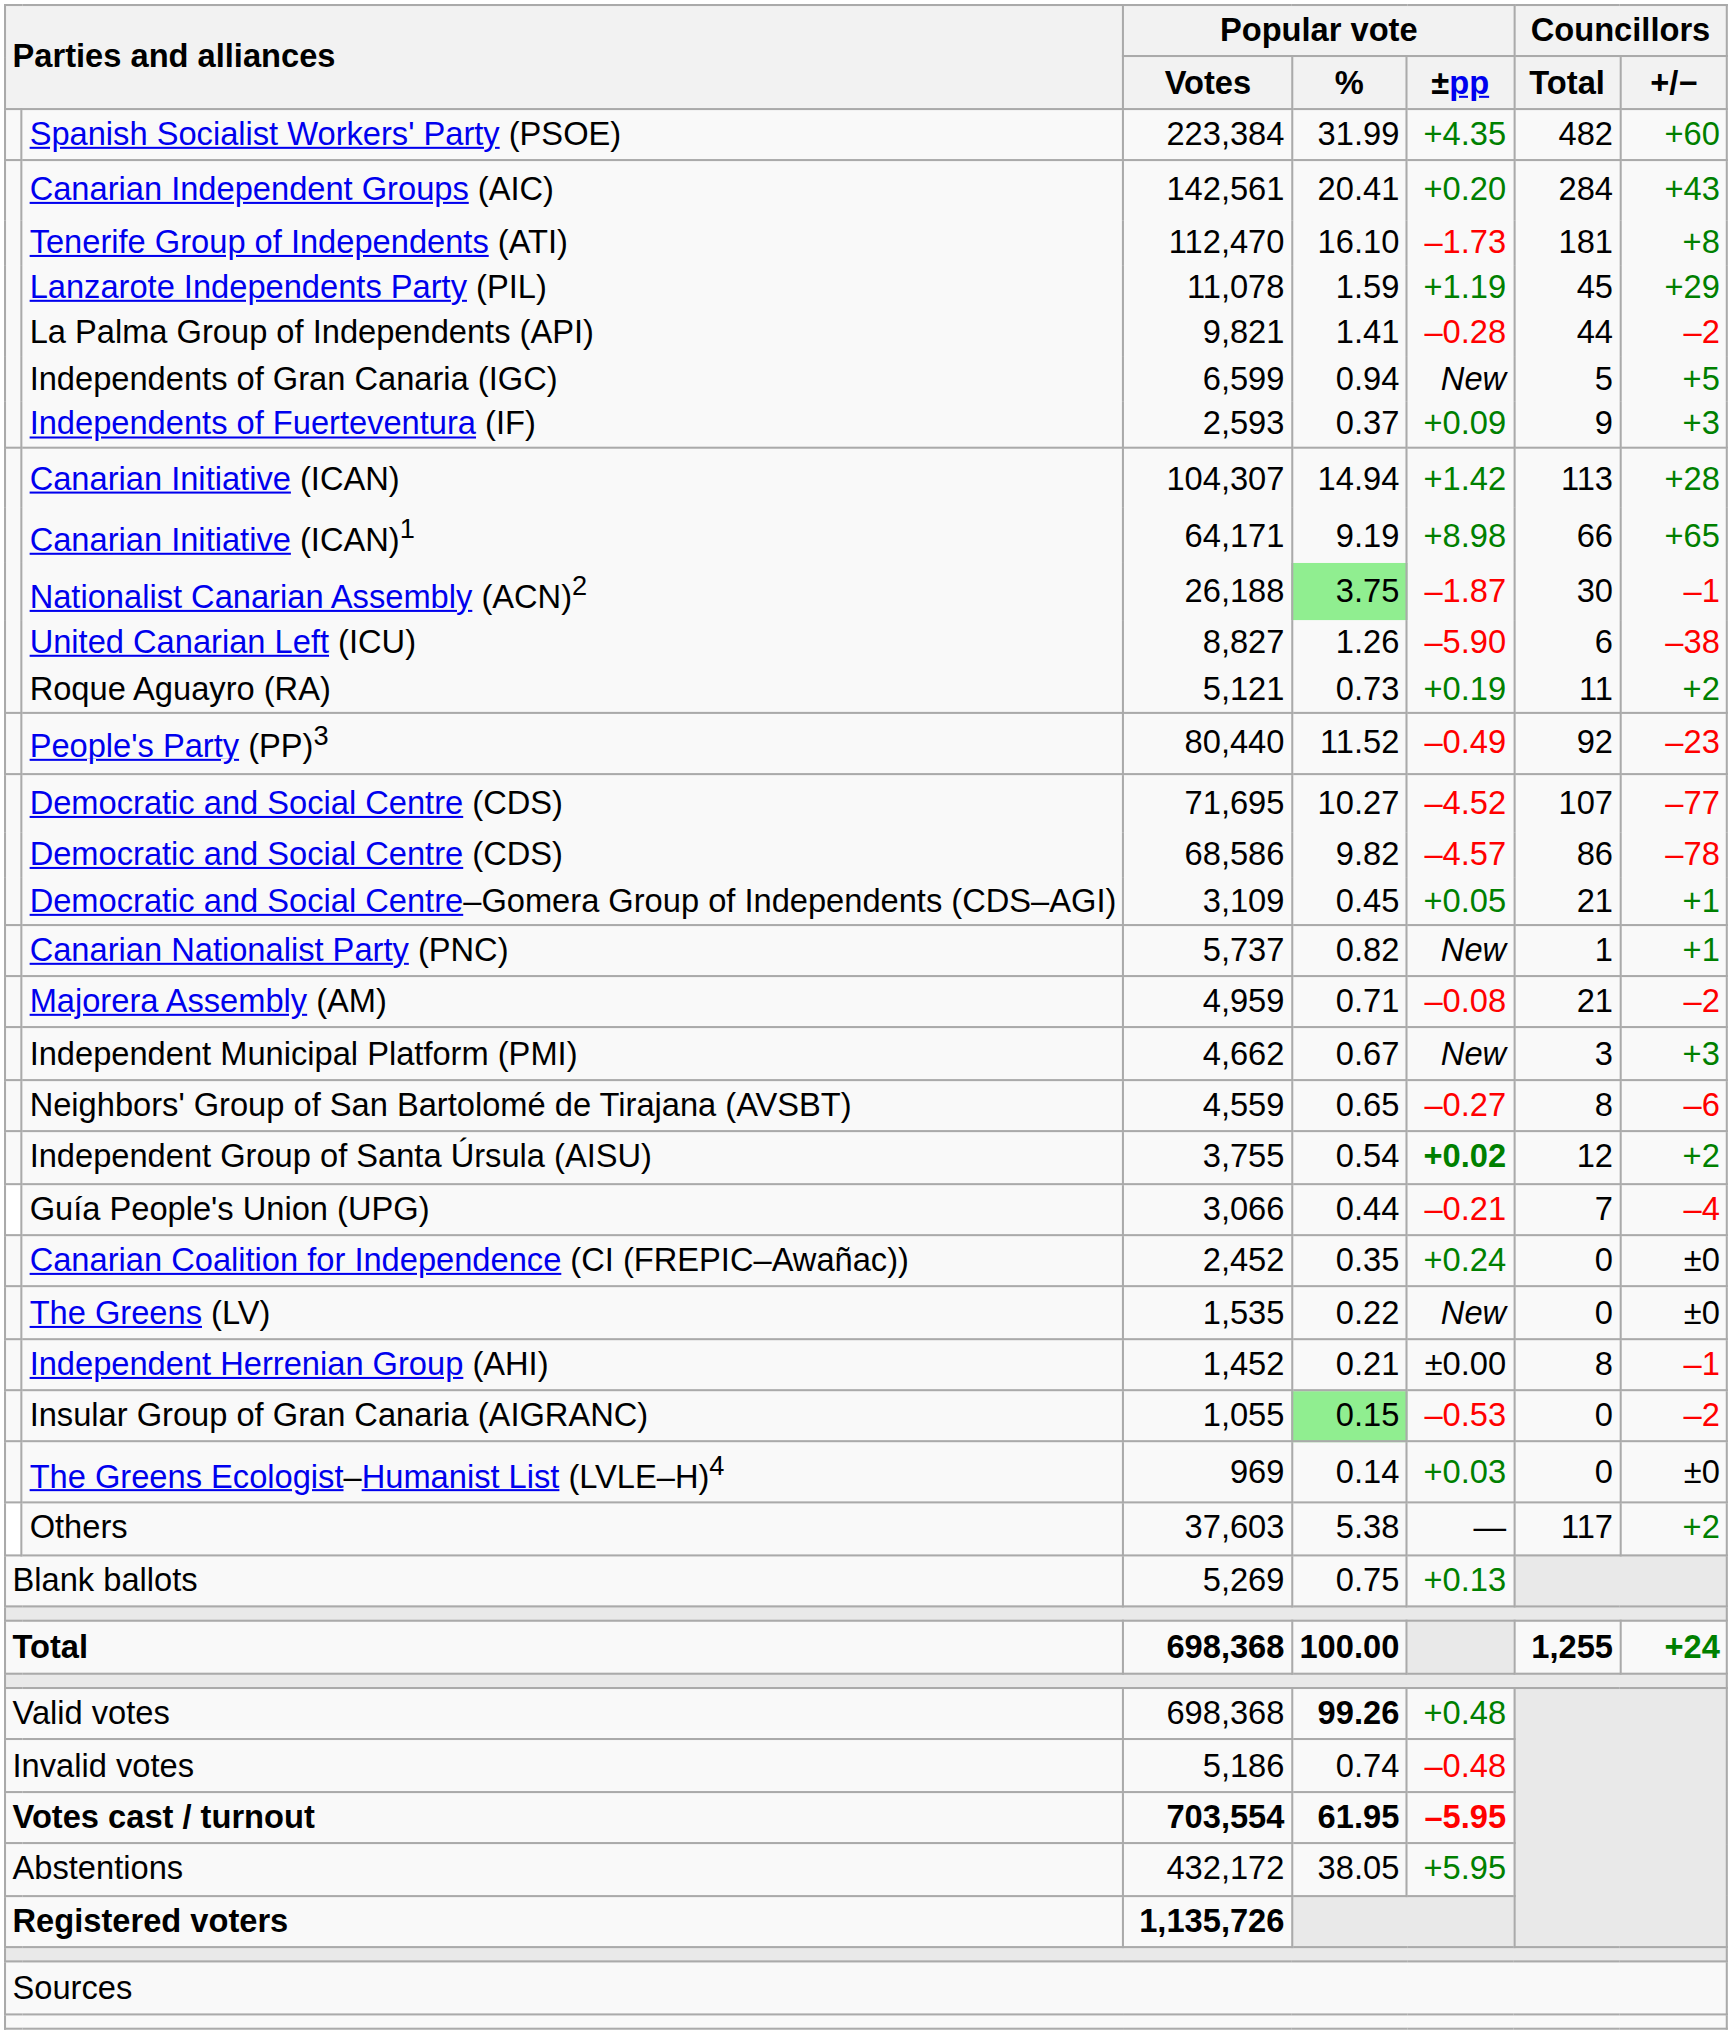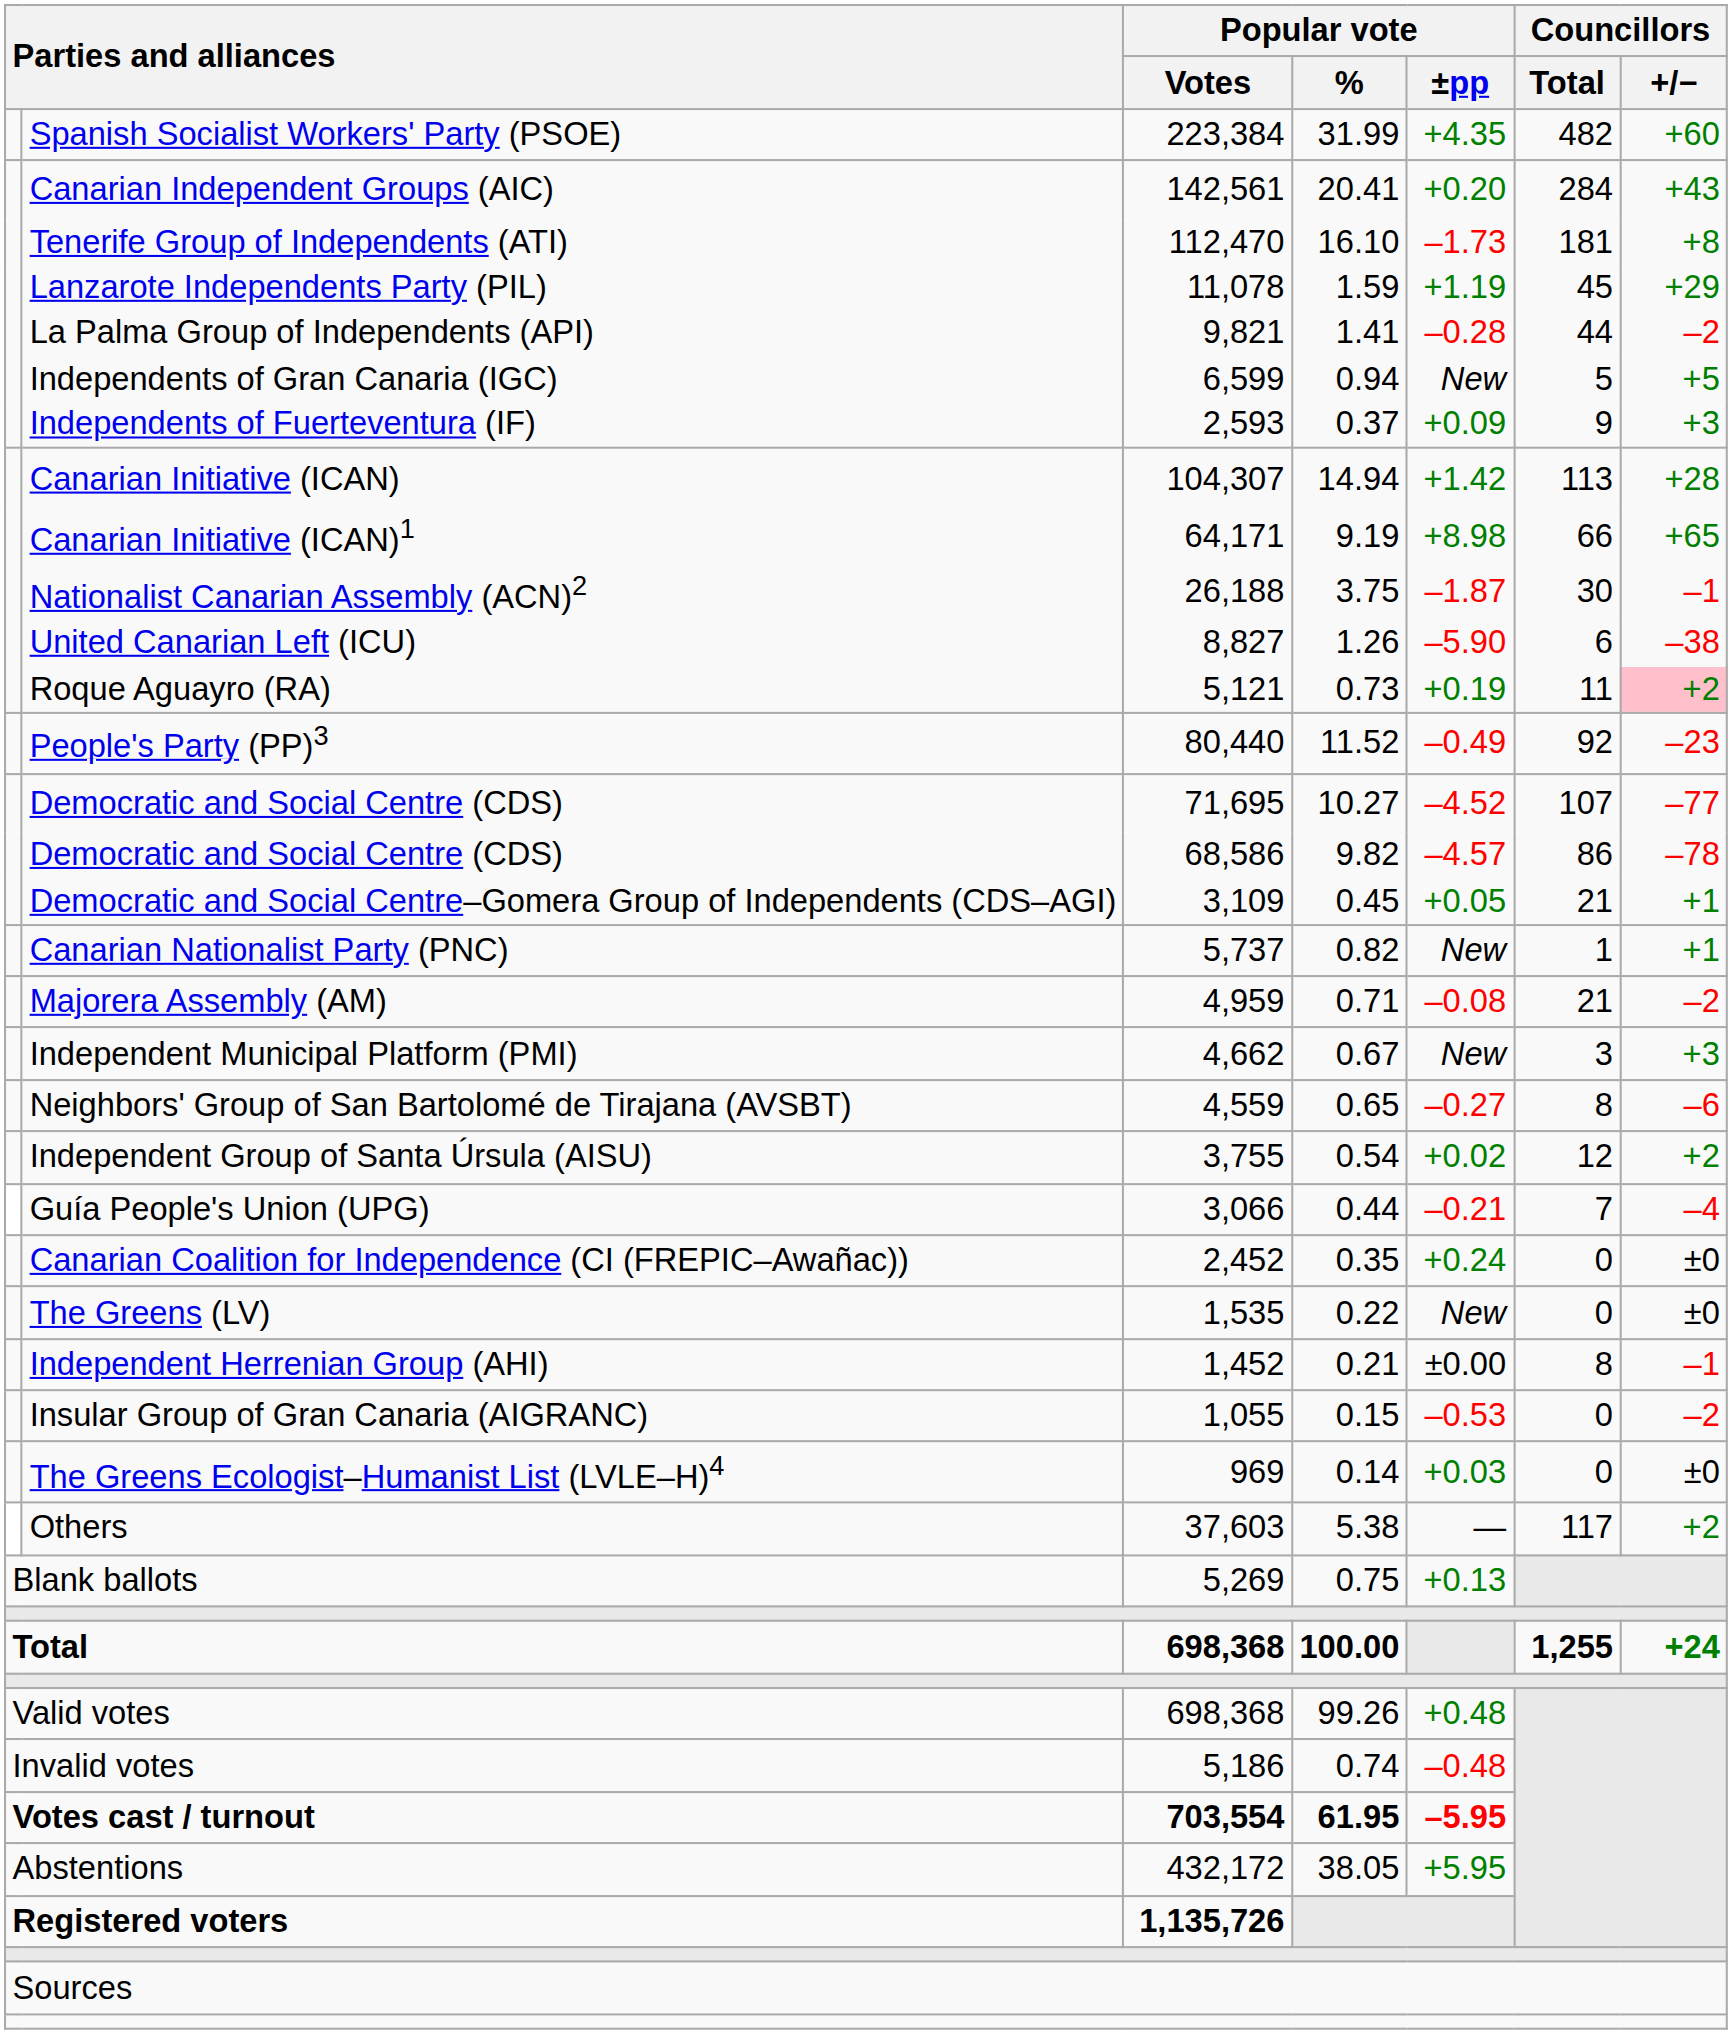(1368, 591) lightgreen background -> (1368, 591) no background
(1701, 688) no background -> (1701, 688) pink background
(1465, 1156) bold -> (1465, 1156) normal
(1368, 1415) lightgreen background -> (1368, 1415) no background
(1358, 1713) bold -> (1358, 1713) normal
